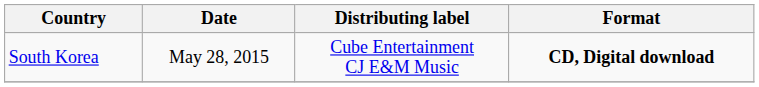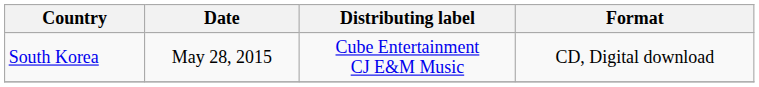(631, 57) bold -> (635, 57) normal
